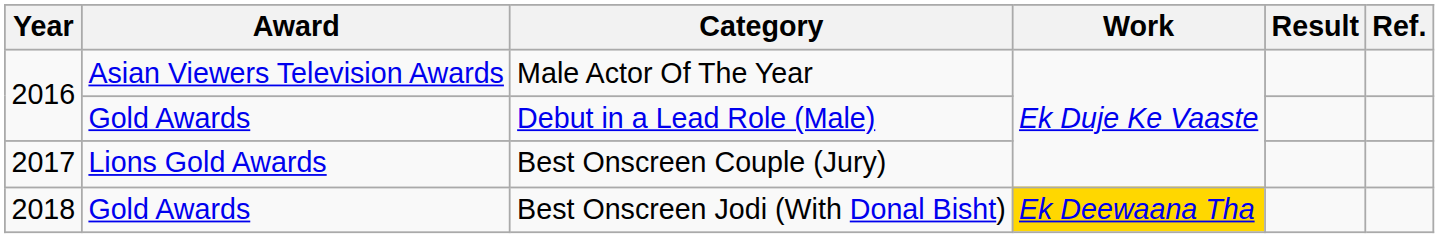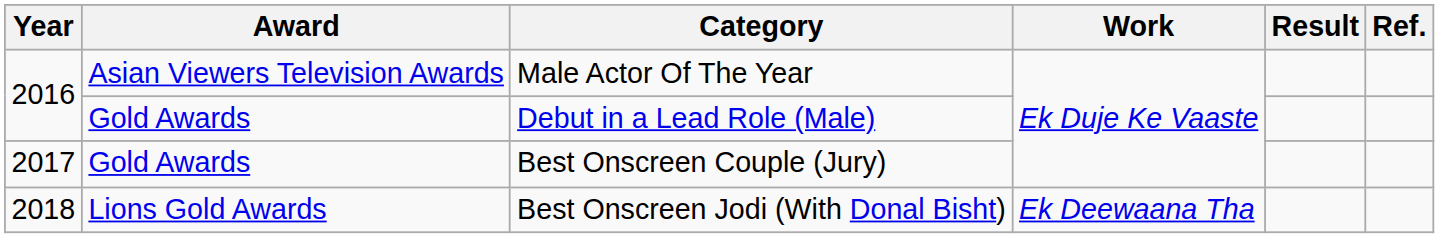(208, 163) Lions Gold Awards -> (169, 163) Gold Awards
(169, 208) Gold Awards -> (208, 208) Lions Gold Awards
(1137, 208) gold background -> (1137, 208) no background
